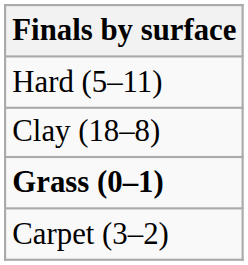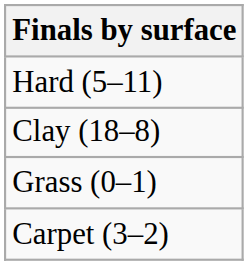(88, 182) bold -> (85, 182) normal
